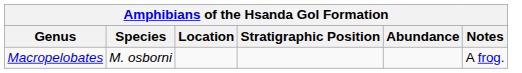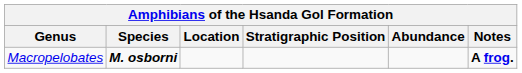(141, 57) normal -> (143, 57) bold
(485, 57) normal -> (492, 57) bold
